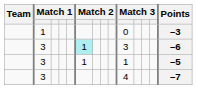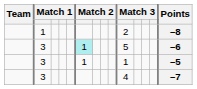(126, 31) 0 -> (126, 31) 2
(175, 31) –3 -> (175, 31) –8
(126, 46) 3 -> (126, 46) 5
